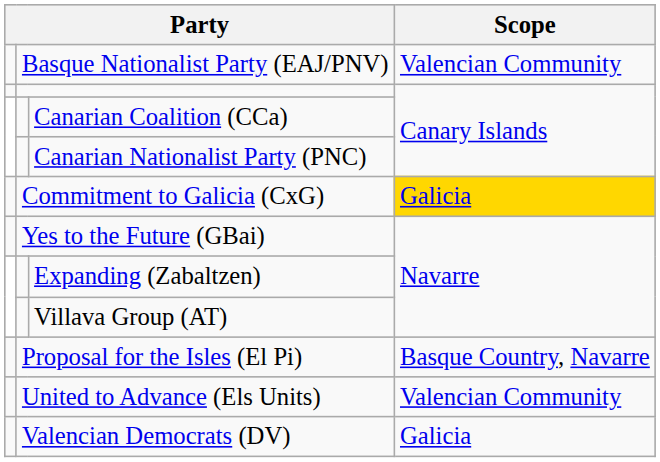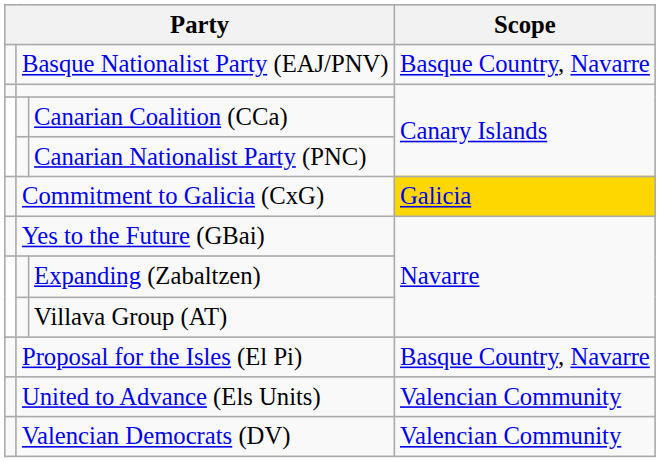(511, 64) Valencian Community -> (525, 64) Basque Country, Navarre
(436, 435) Galicia -> (511, 435) Valencian Community
